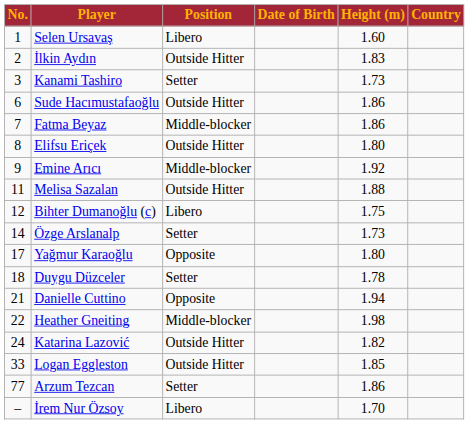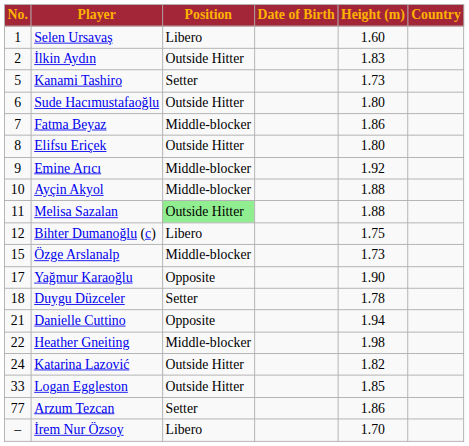(18, 80) 3 -> (18, 80) 5
(373, 102) 1.86 -> (373, 102) 1.80
+ row: (69, 189)
(205, 189) no background -> (205, 211) lightgreen background
(18, 233) 14 -> (18, 255) 15
(182, 233) Setter -> (208, 255) Middle-blocker
(373, 255) 1.80 -> (373, 277) 1.90
